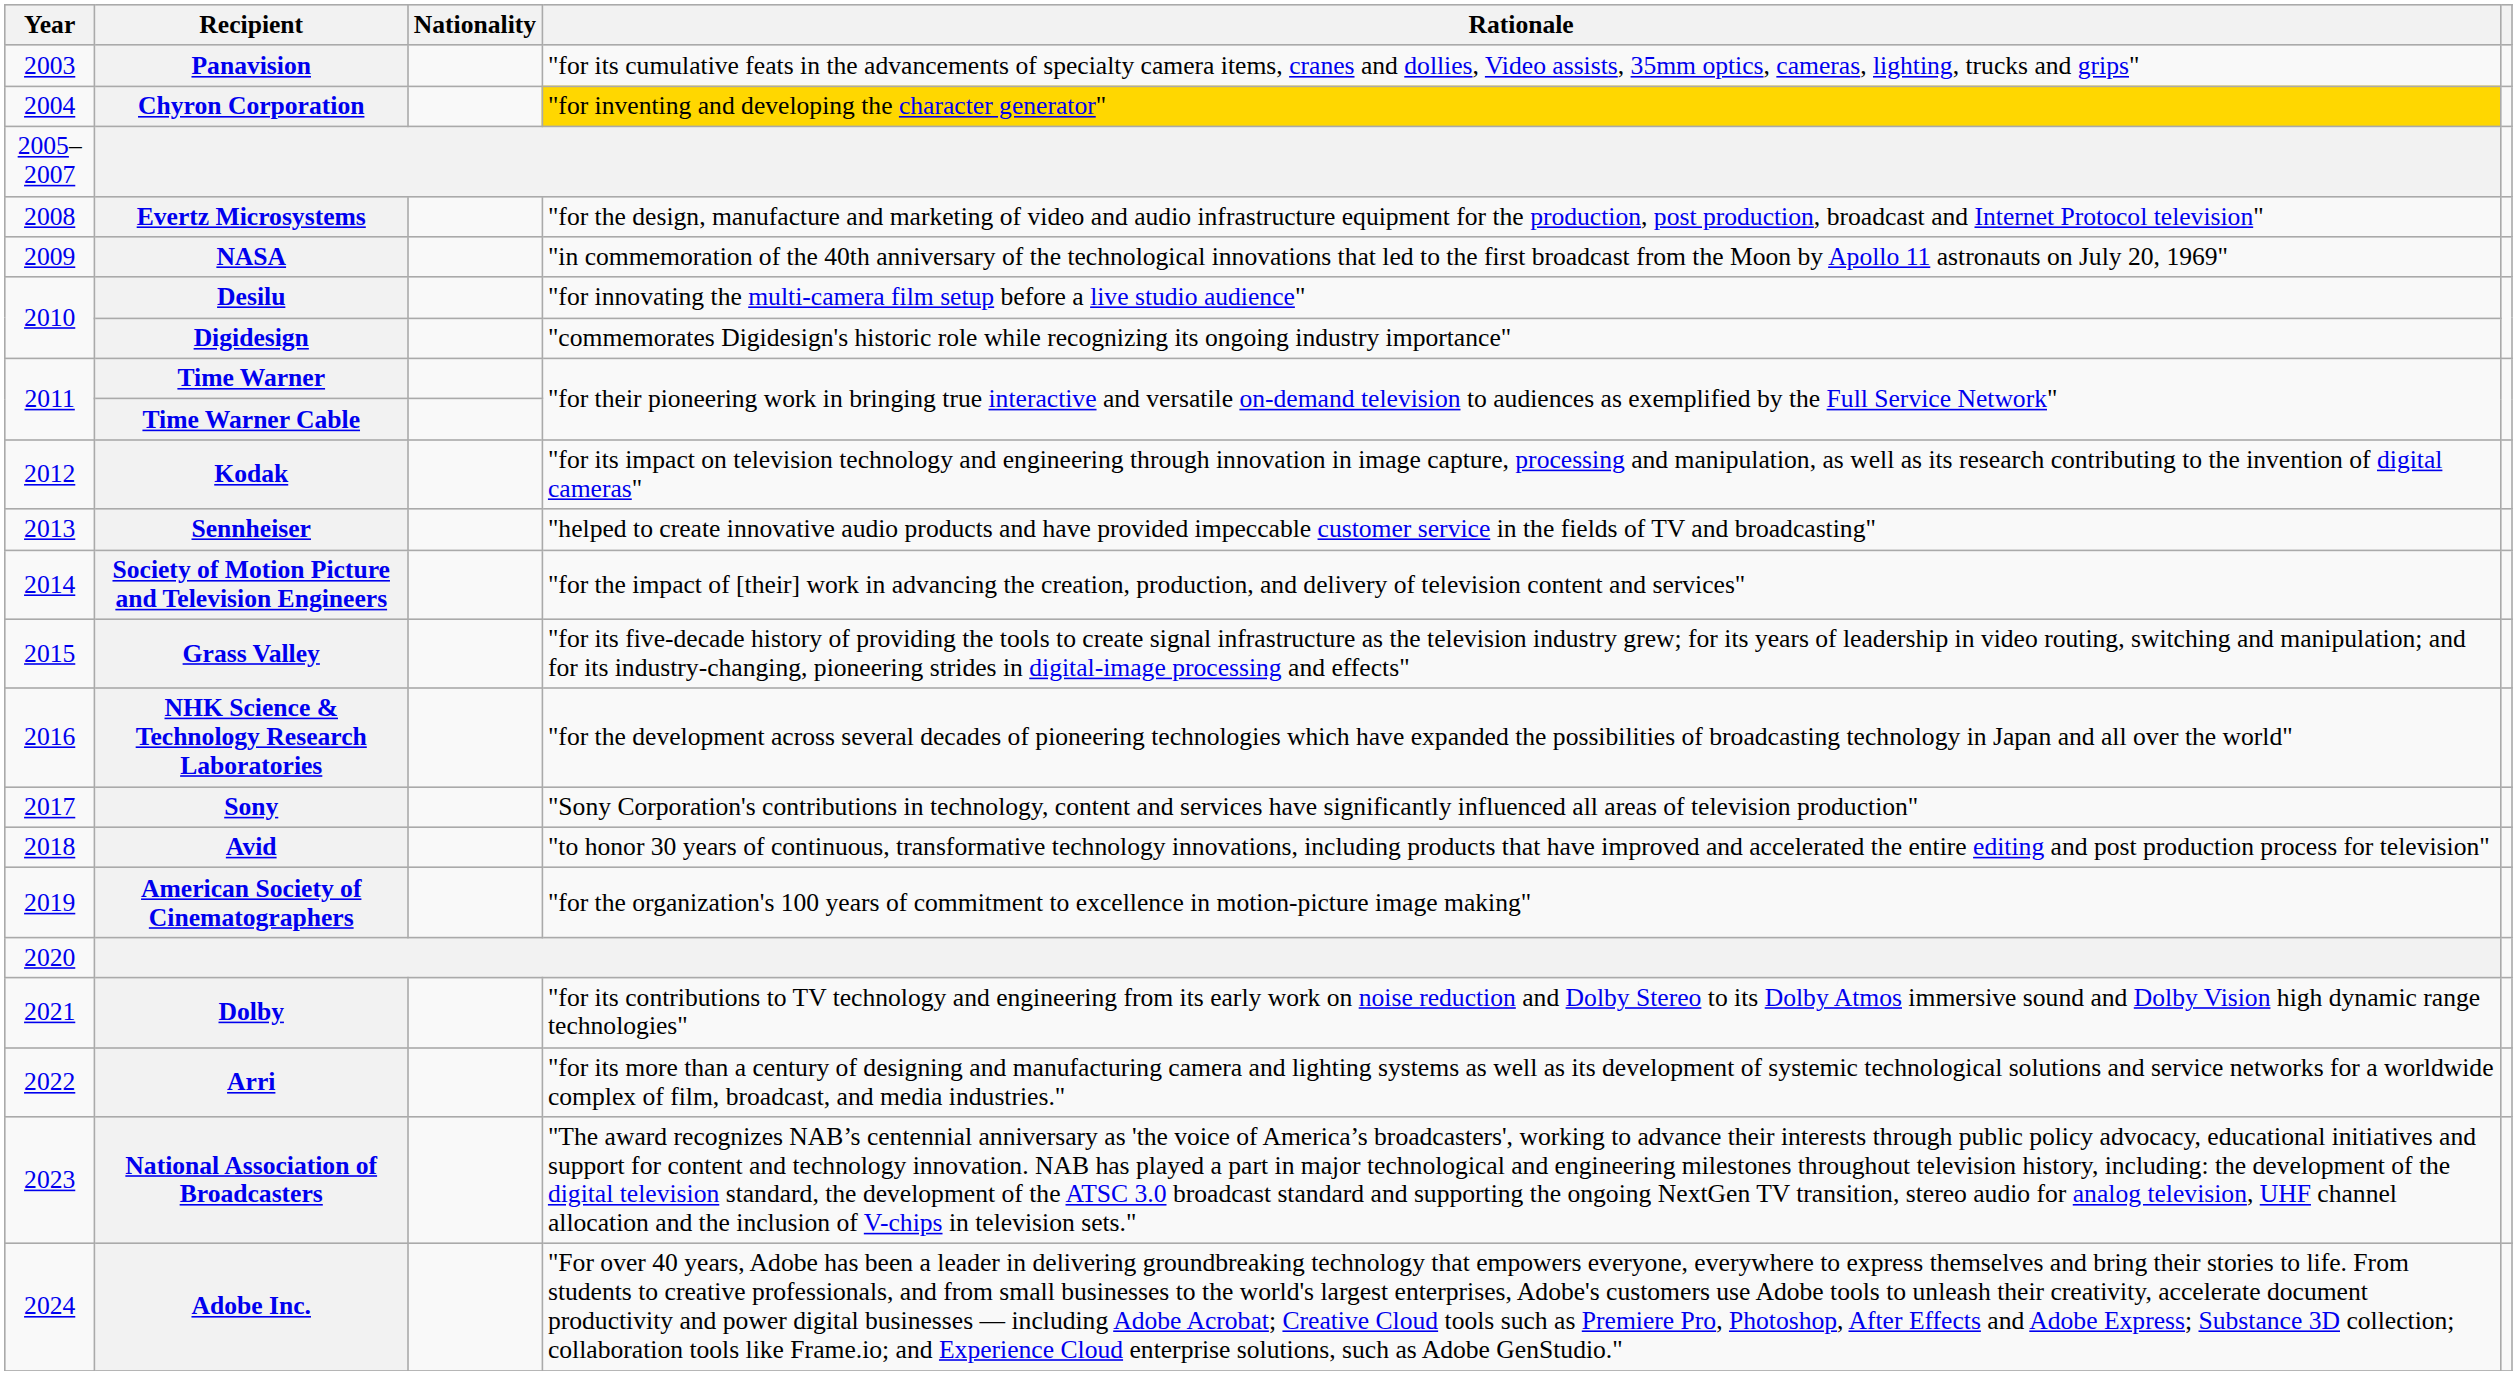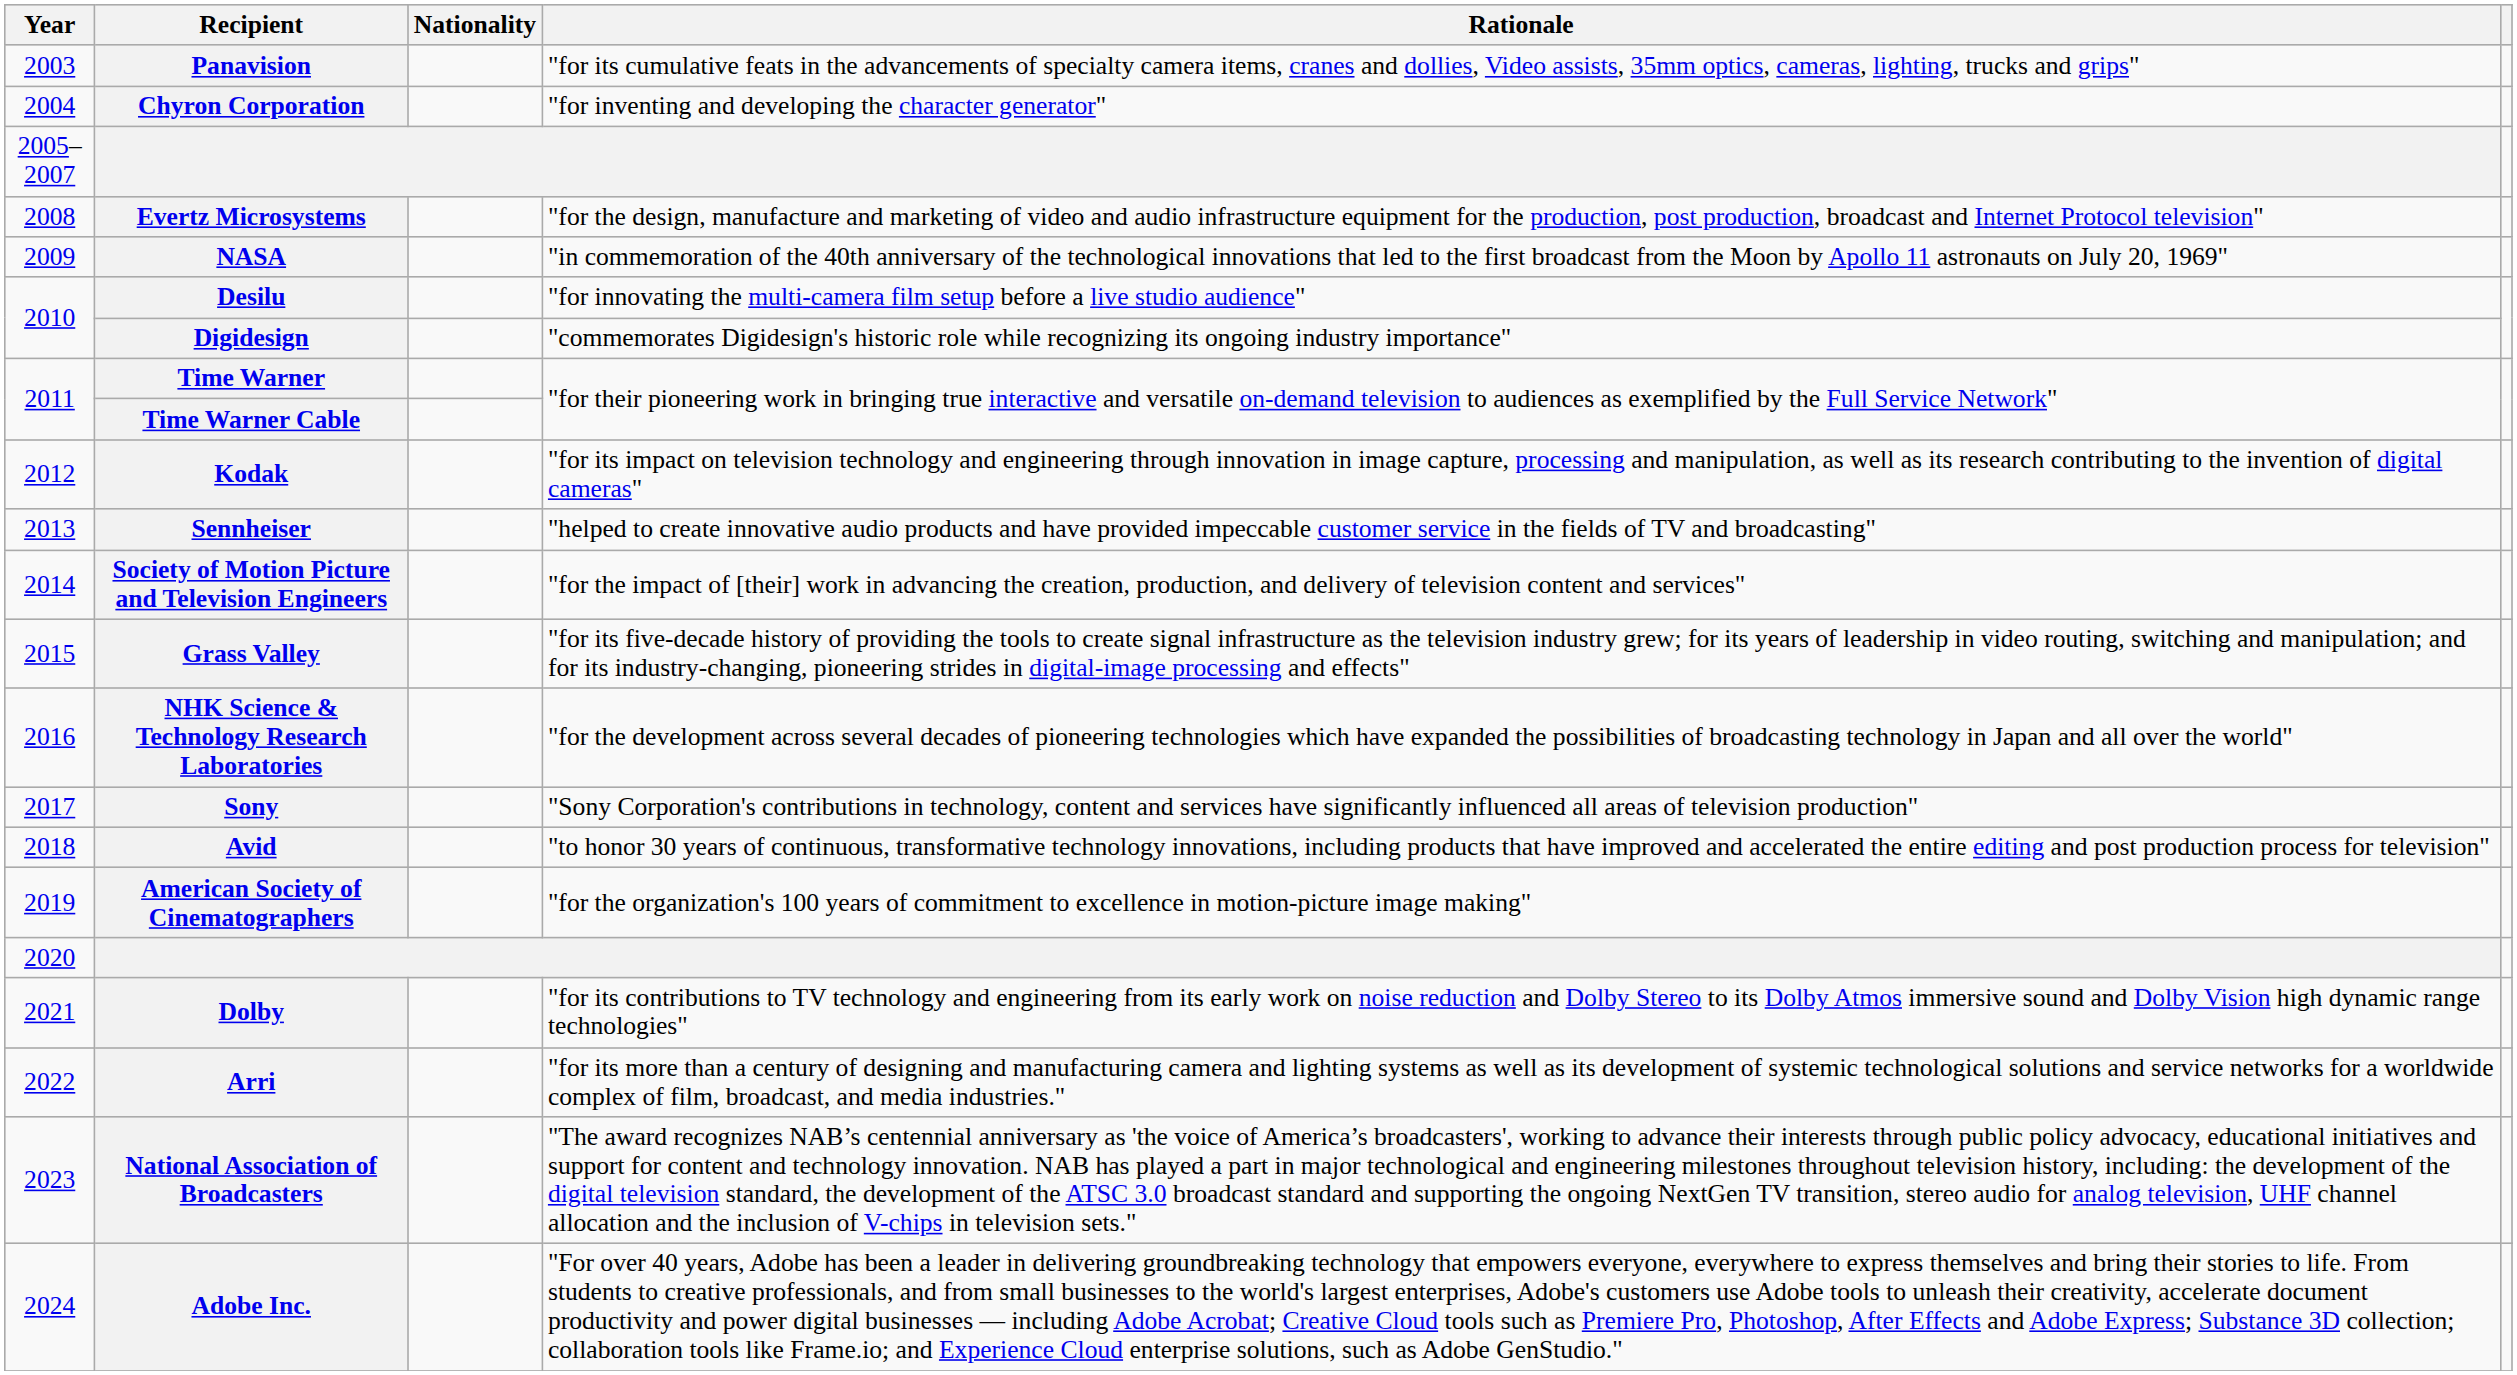(827, 106) gold background -> (827, 106) no background
